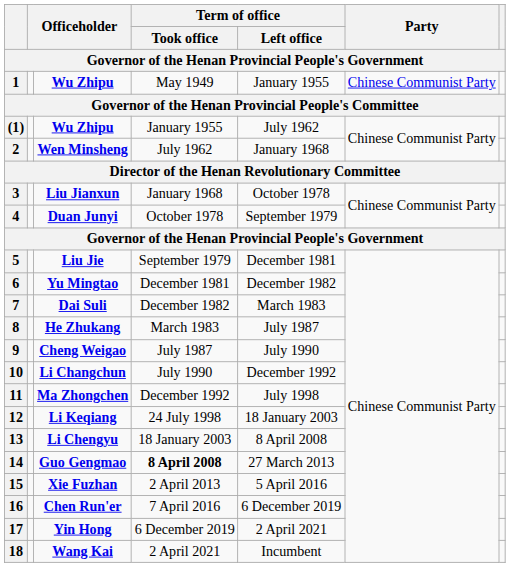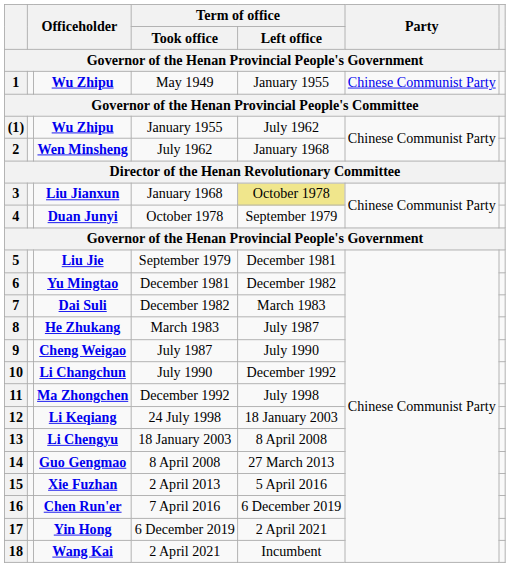(291, 194) no background -> (291, 194) khaki background
(185, 462) bold -> (185, 462) normal
